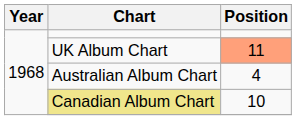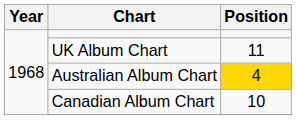(256, 50) lightsalmon background -> (256, 50) no background
(256, 76) no background -> (256, 76) gold background
(133, 101) khaki background -> (133, 101) no background
